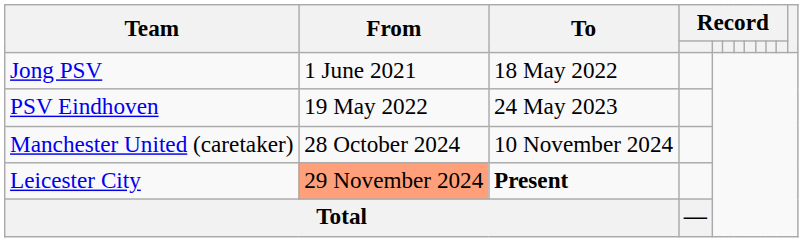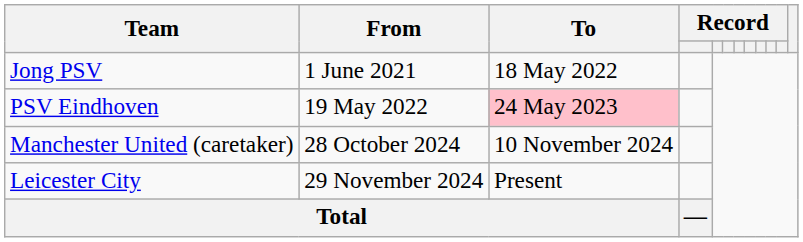(556, 107) no background -> (556, 107) pink background
(394, 180) lightsalmon background -> (394, 180) no background
(531, 180) bold -> (528, 180) normal
